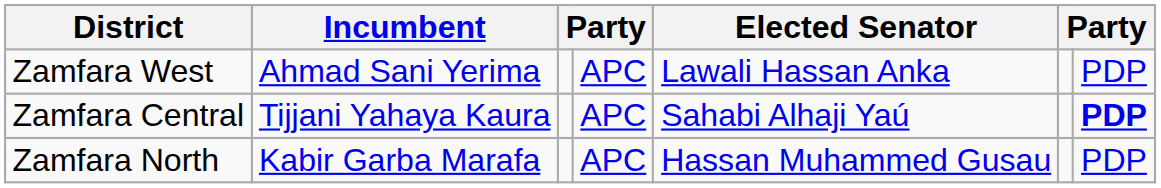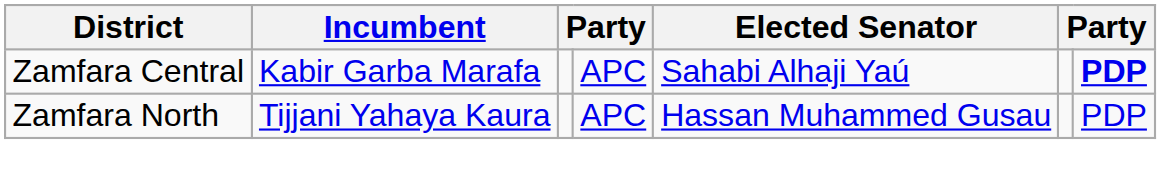- row: (113, 71)
(405, 115) Tijjani Yahaya Kaura -> (400, 71) Kabir Garba Marafa
(400, 160) Kabir Garba Marafa -> (405, 115) Tijjani Yahaya Kaura
